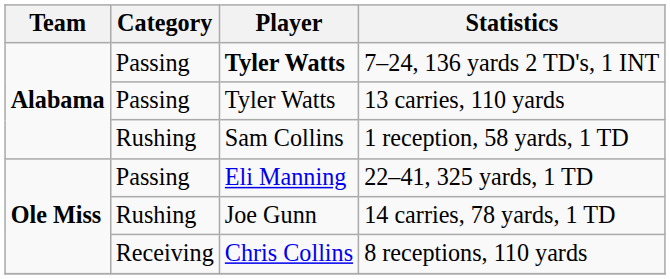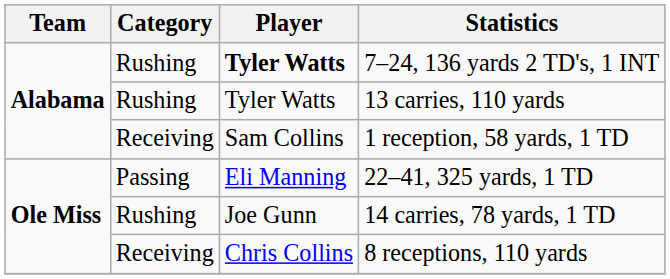(153, 62) Passing -> (156, 62) Rushing
(153, 100) Passing -> (156, 100) Rushing
(156, 138) Rushing -> (165, 138) Receiving
